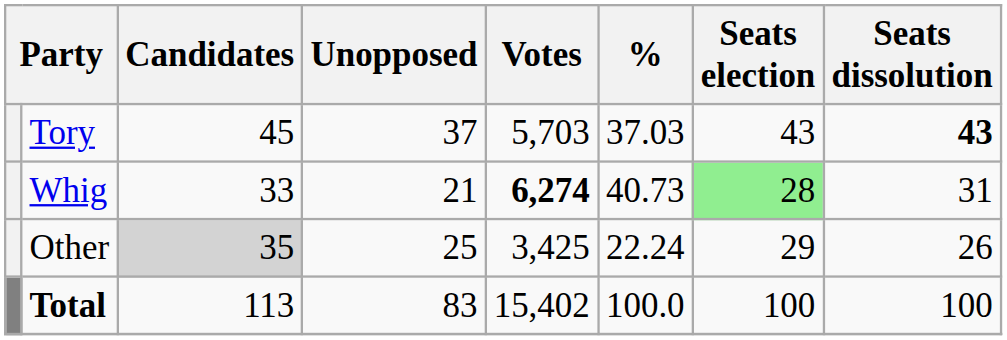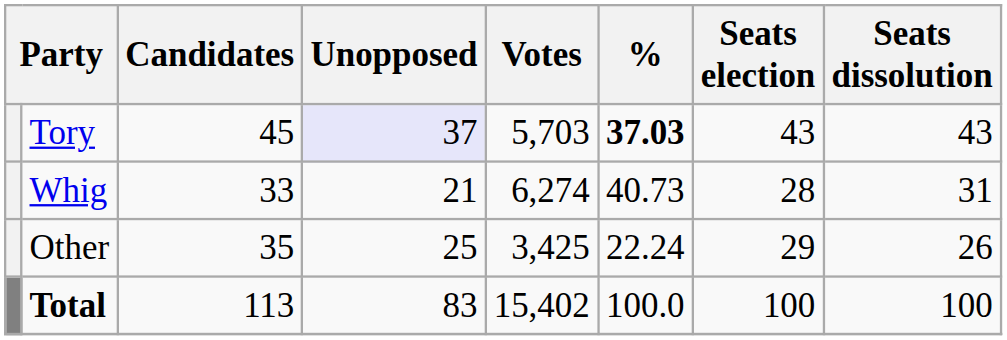(460, 132) no background -> (460, 132) lavender background
(645, 132) normal -> (645, 132) bold
(975, 132) bold -> (975, 132) normal
(550, 190) bold -> (550, 190) normal
(798, 190) lightgreen background -> (798, 190) no background
(277, 247) lightgrey background -> (277, 247) no background
